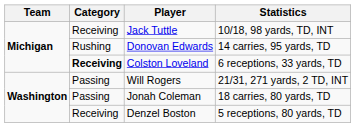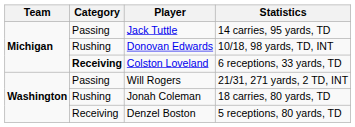(95, 30) Receiving -> (91, 30) Passing
(276, 30) 10/18, 98 yards, TD, INT -> (274, 30) 14 carries, 95 yards, TD
(274, 46) 14 carries, 95 yards, TD -> (276, 46) 10/18, 98 yards, TD, INT
(91, 97) Passing -> (91, 97) Rushing
